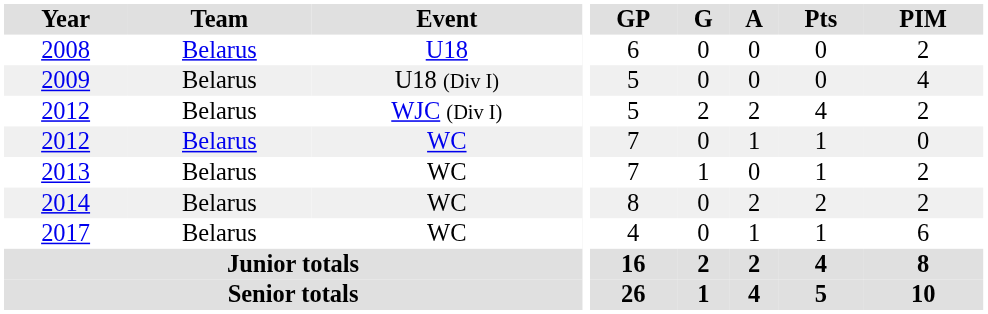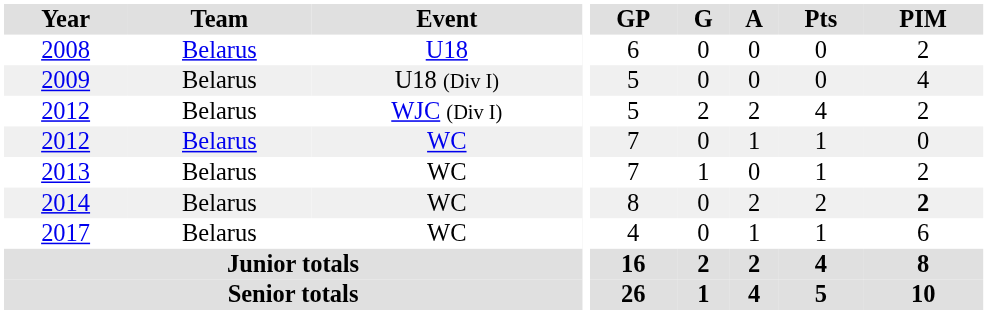(923, 202) normal -> (923, 202) bold
